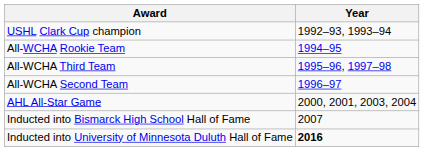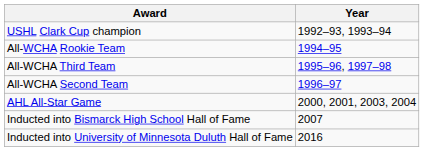(310, 137) bold -> (310, 137) normal
